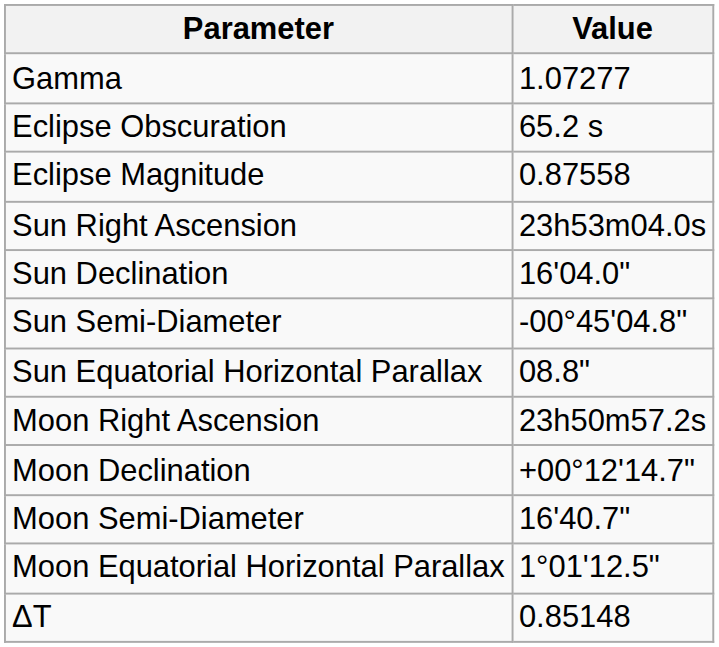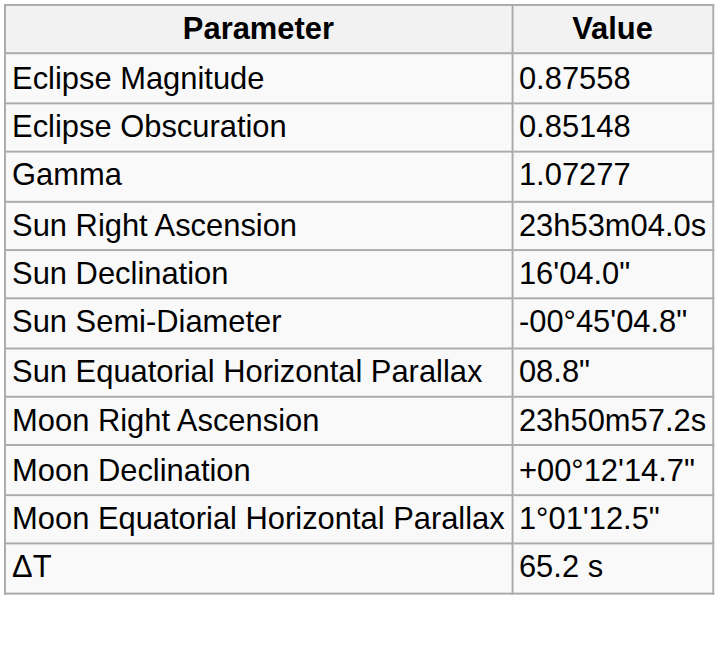rows swapped: (138, 175) <-> (67, 77)
(561, 126) 65.2 s -> (575, 126) 0.85148
- row: (158, 518)
(575, 616) 0.85148 -> (561, 567) 65.2 s
